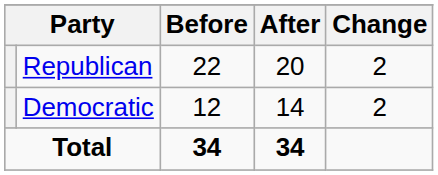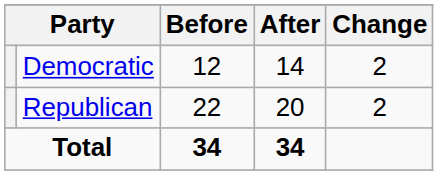rows swapped: (88, 66) <-> (88, 107)
